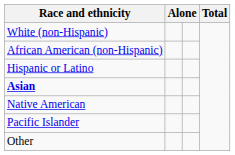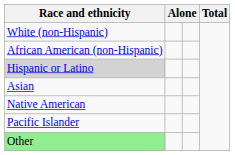(50, 68) no background -> (50, 68) lightgrey background
(21, 86) bold -> (20, 86) normal
(20, 141) no background -> (20, 141) lightgreen background
